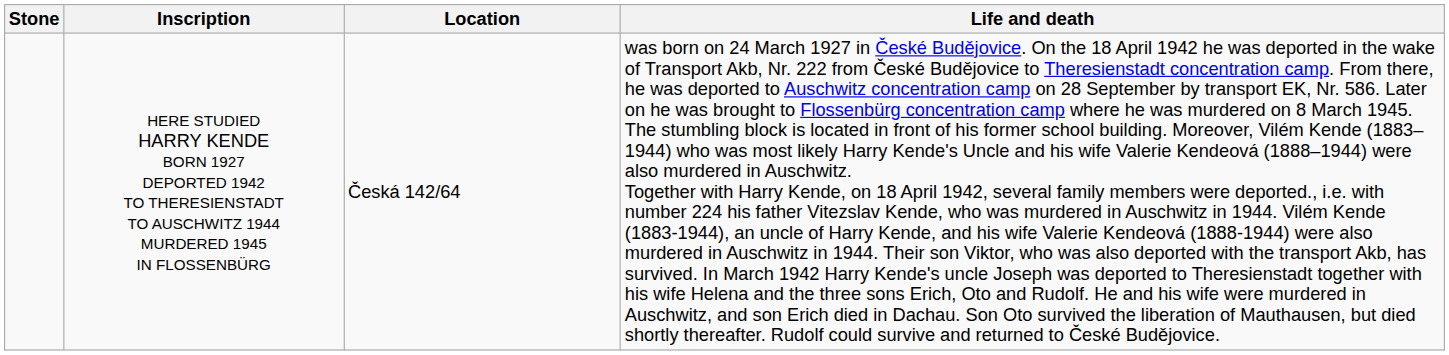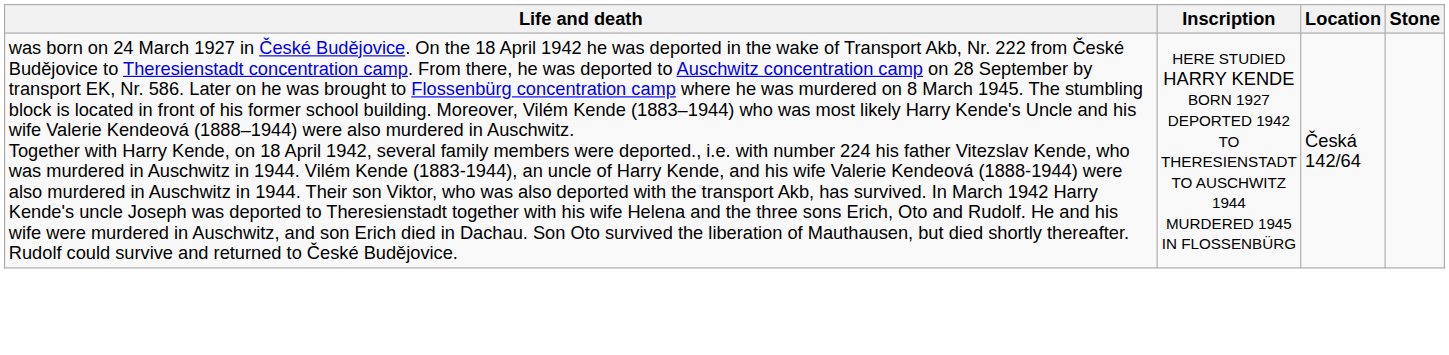columns swapped: (34, 18) <-> (1032, 18)
